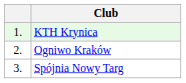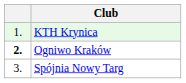(18, 50) normal -> (18, 50) bold
